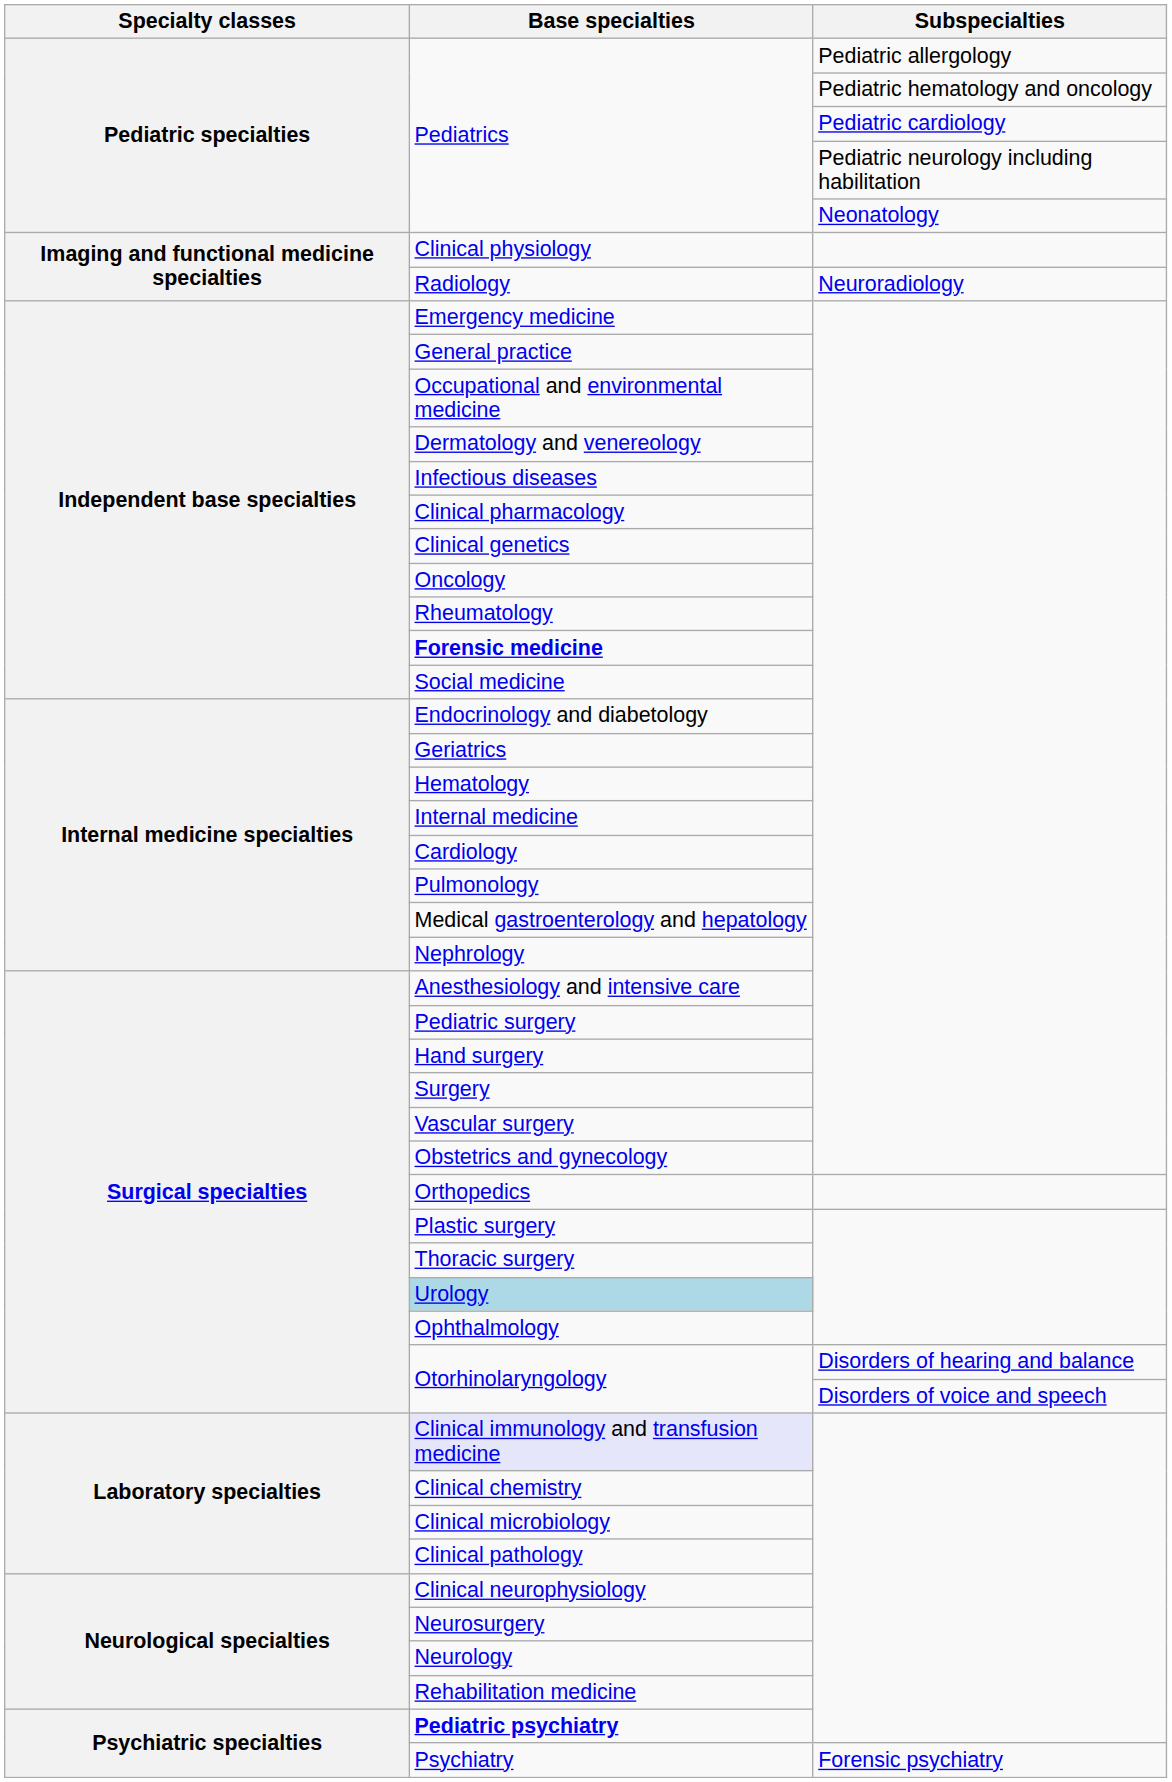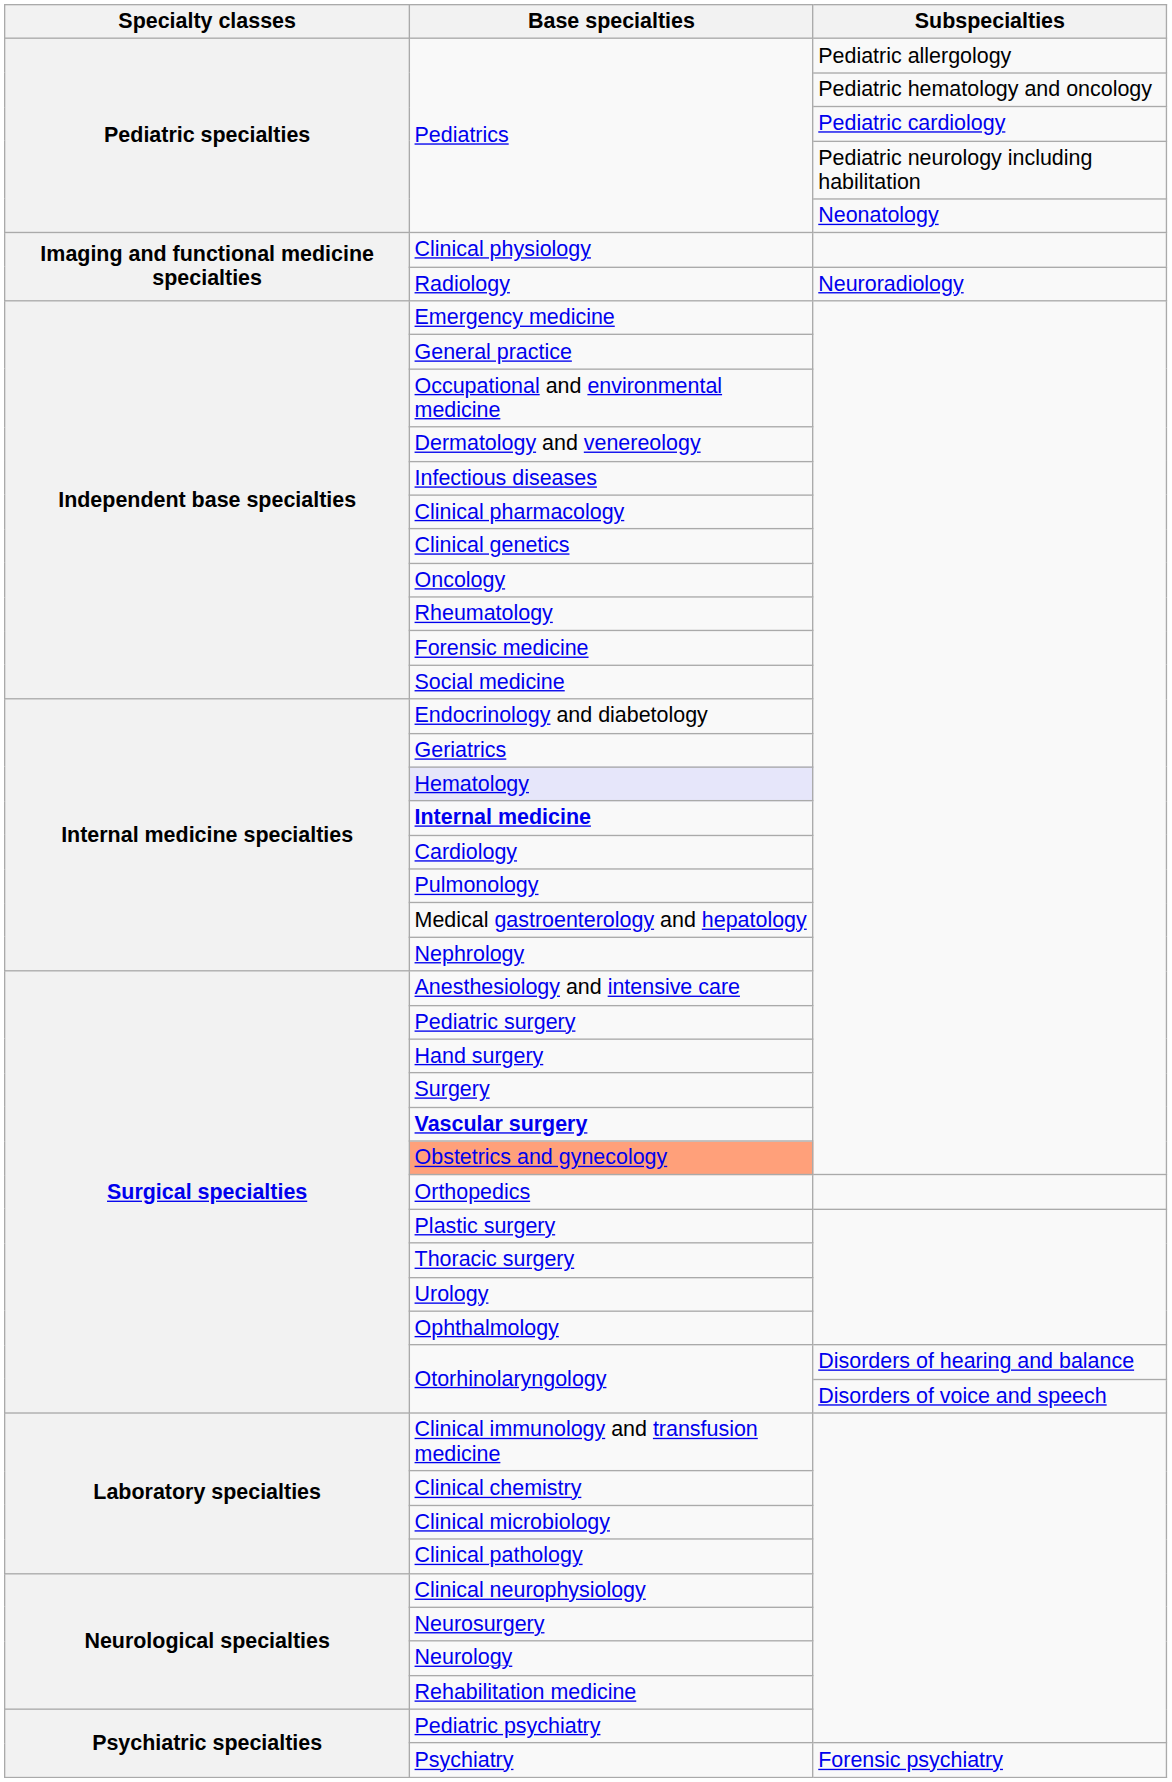(509, 647) bold -> (502, 647) normal
(472, 783) no background -> (472, 783) lavender background
(496, 817) normal -> (503, 817) bold
(494, 1123) normal -> (501, 1123) bold
(541, 1157) no background -> (541, 1157) lightsalmon background
(452, 1293) lightblue background -> (452, 1293) no background
(586, 1441) lavender background -> (586, 1441) no background
(516, 1725) bold -> (508, 1725) normal
